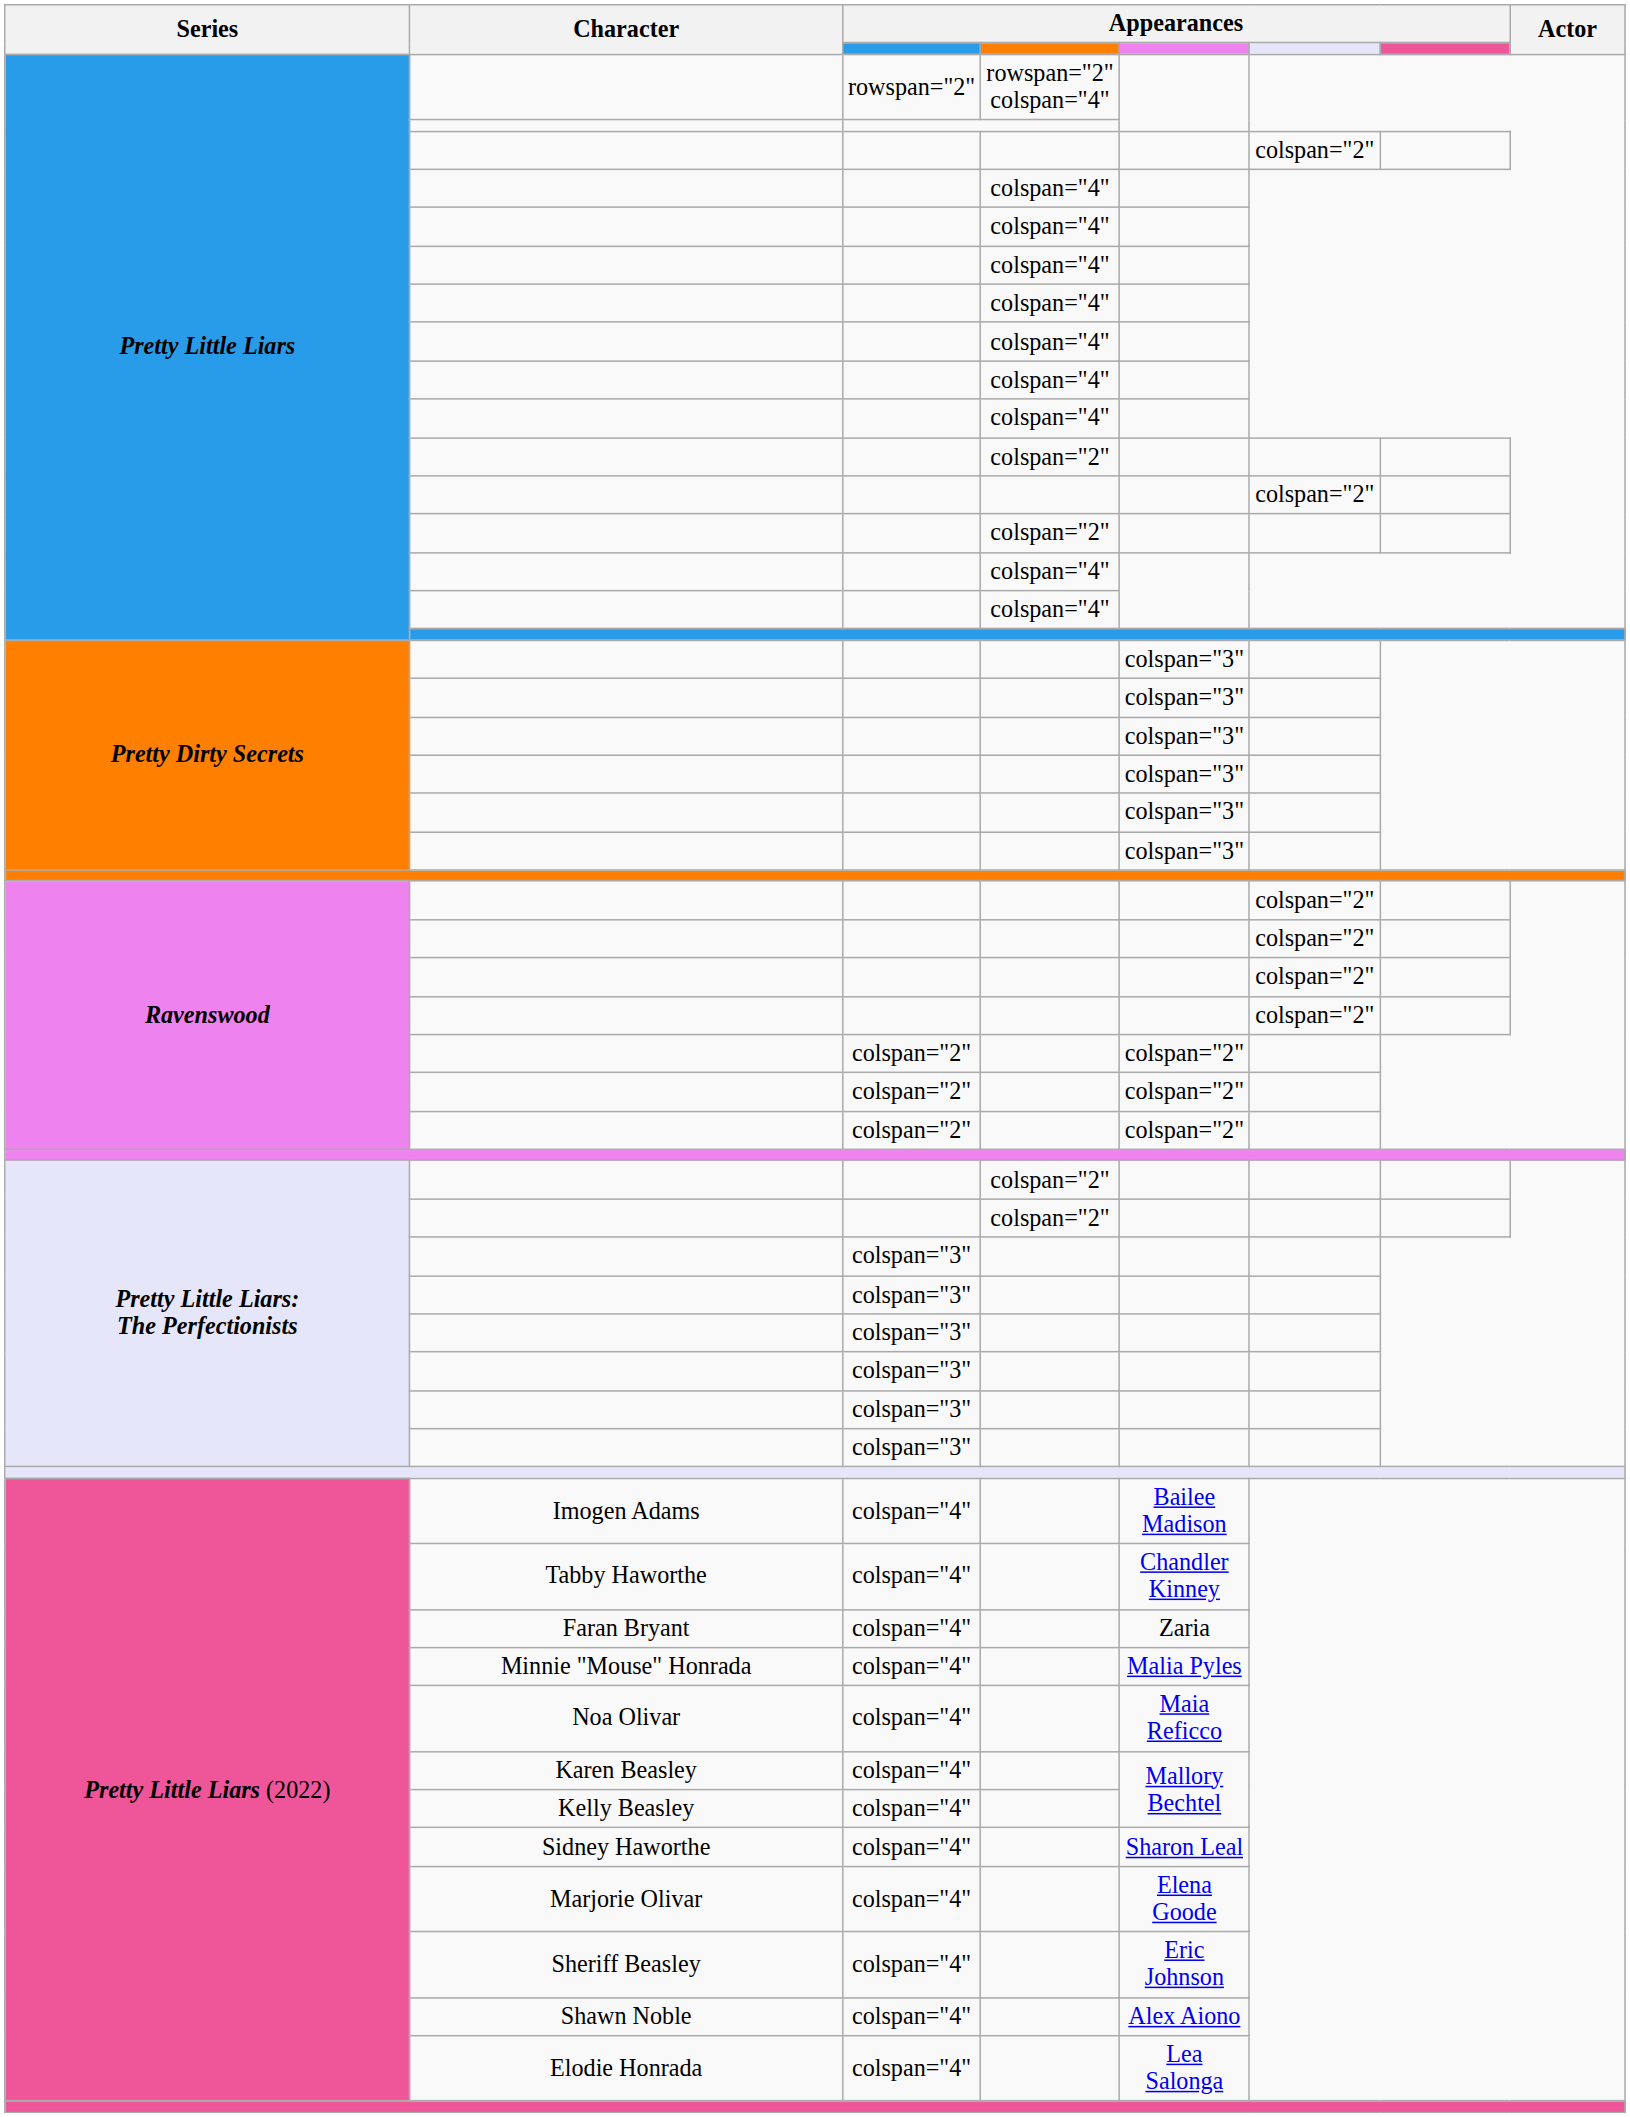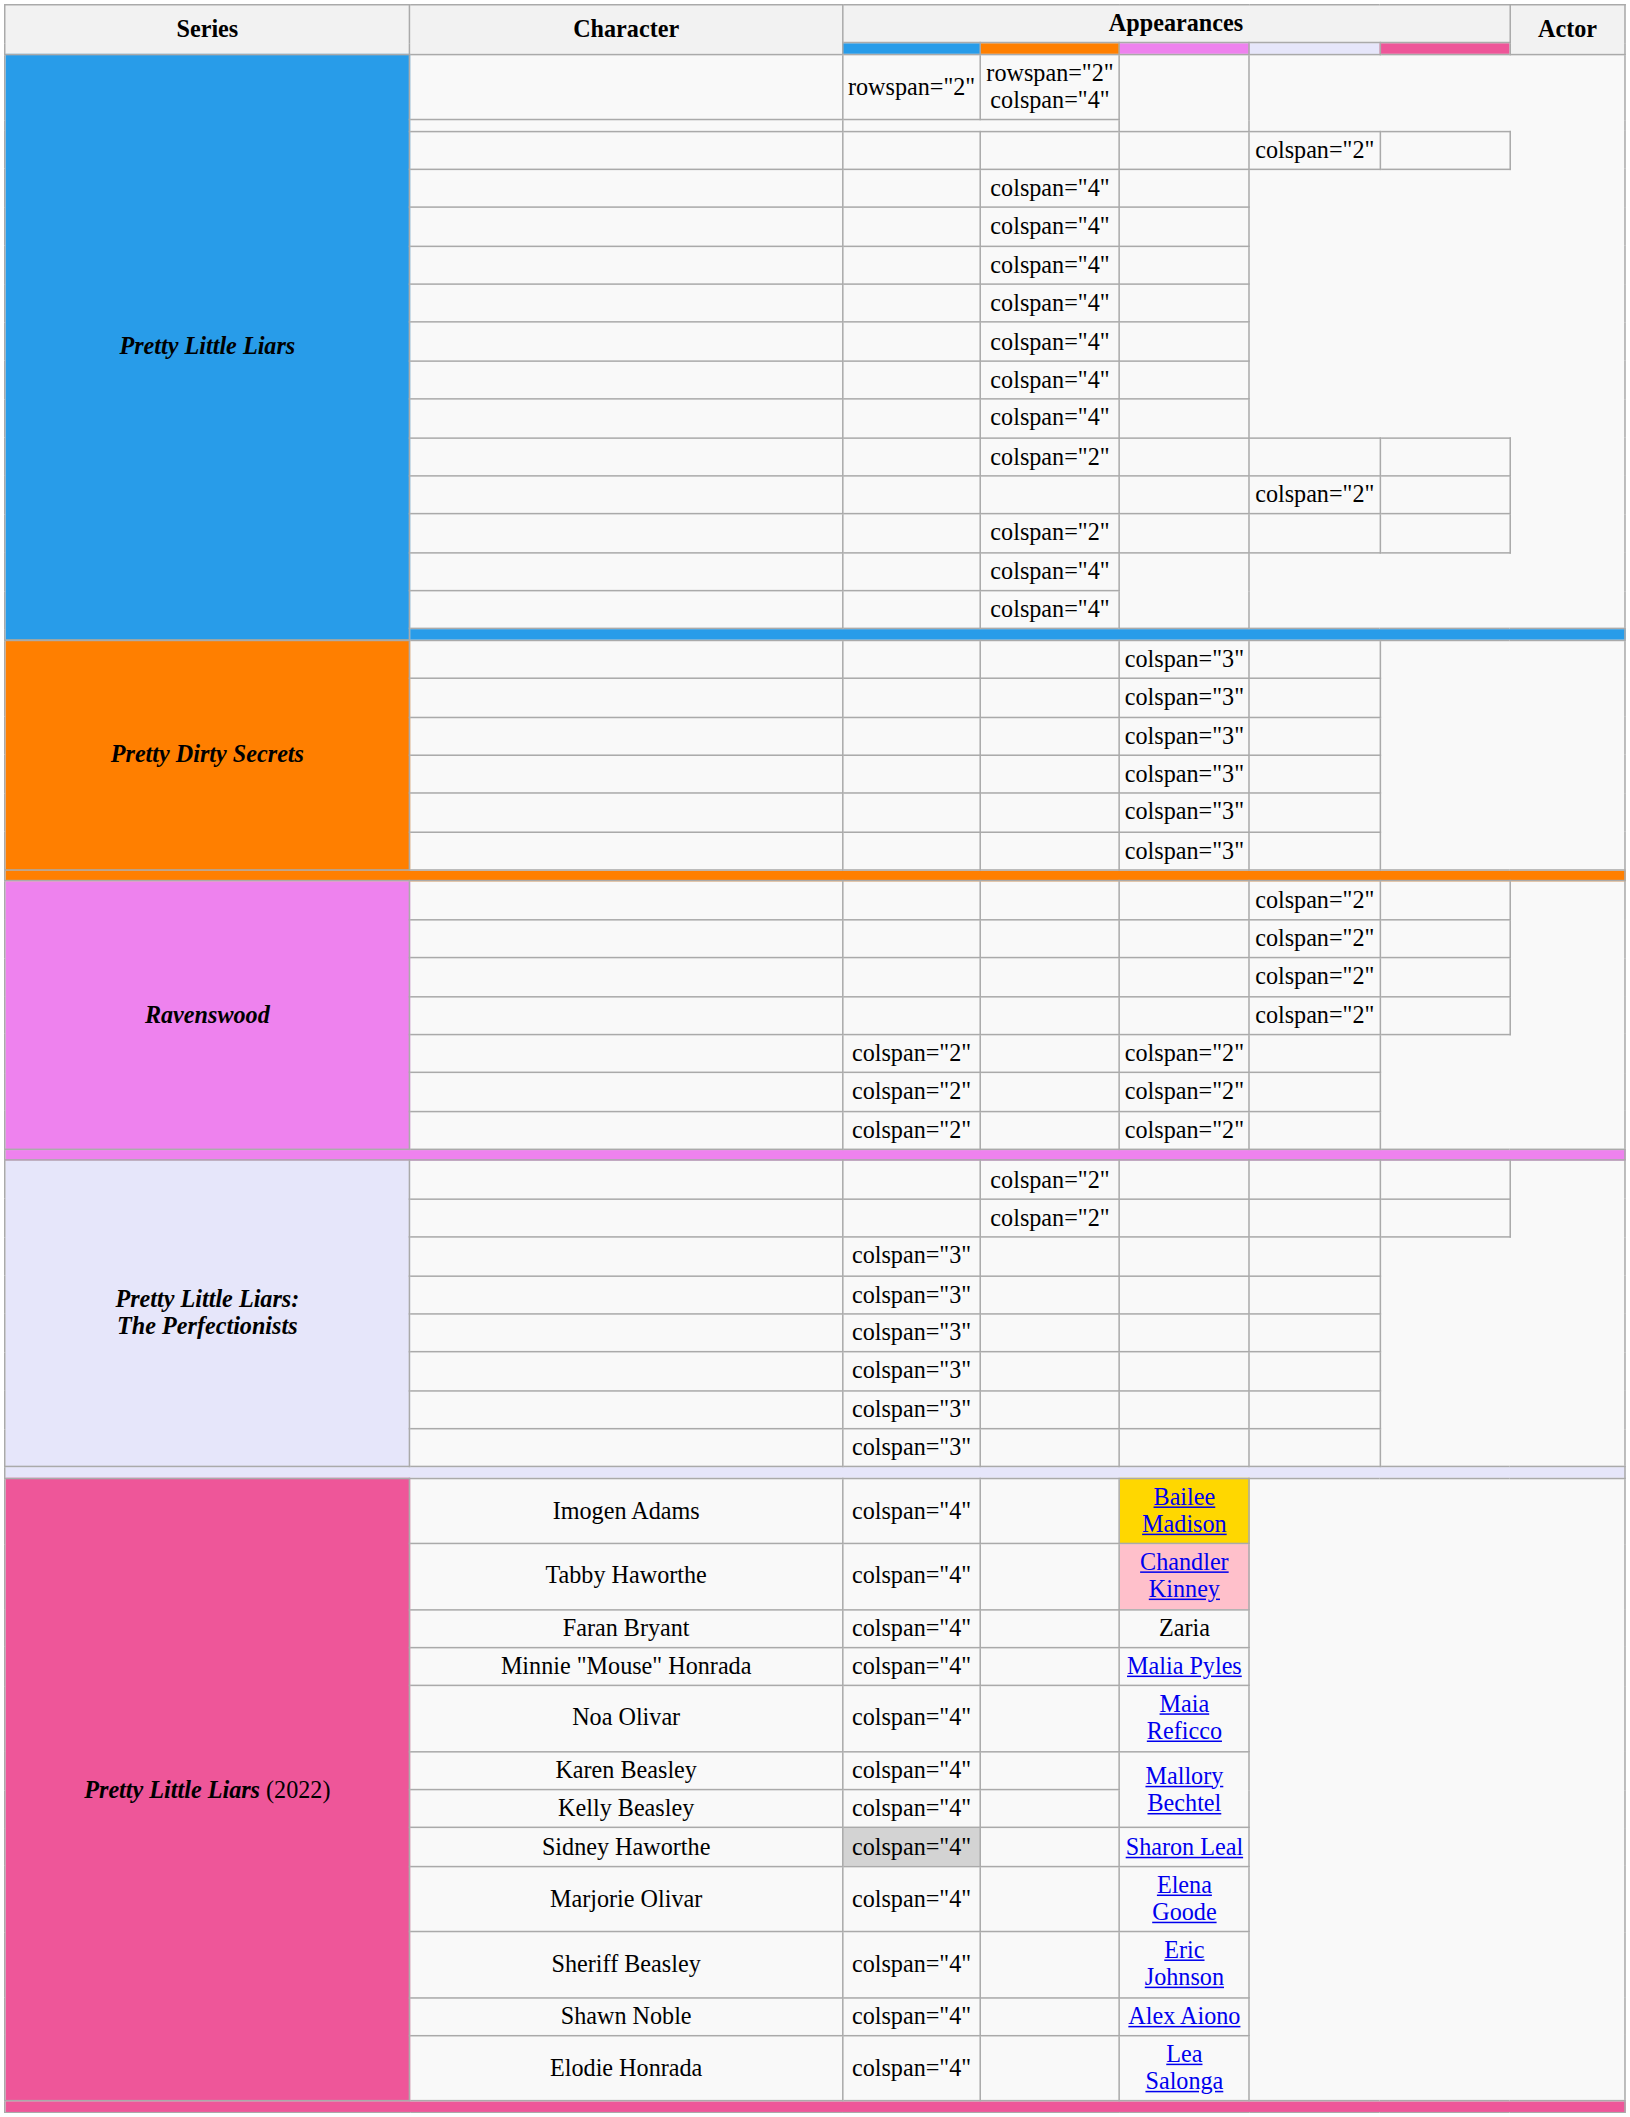(1184, 1510) no background -> (1184, 1510) gold background
(1184, 1576) no background -> (1184, 1576) pink background
(912, 1846) no background -> (912, 1846) lightgrey background
